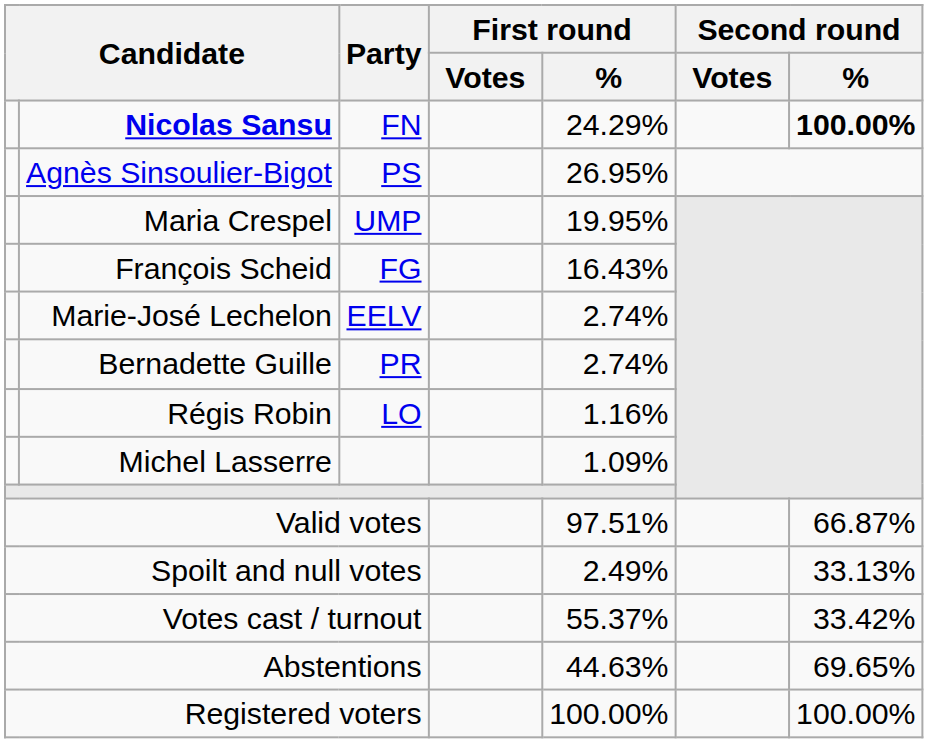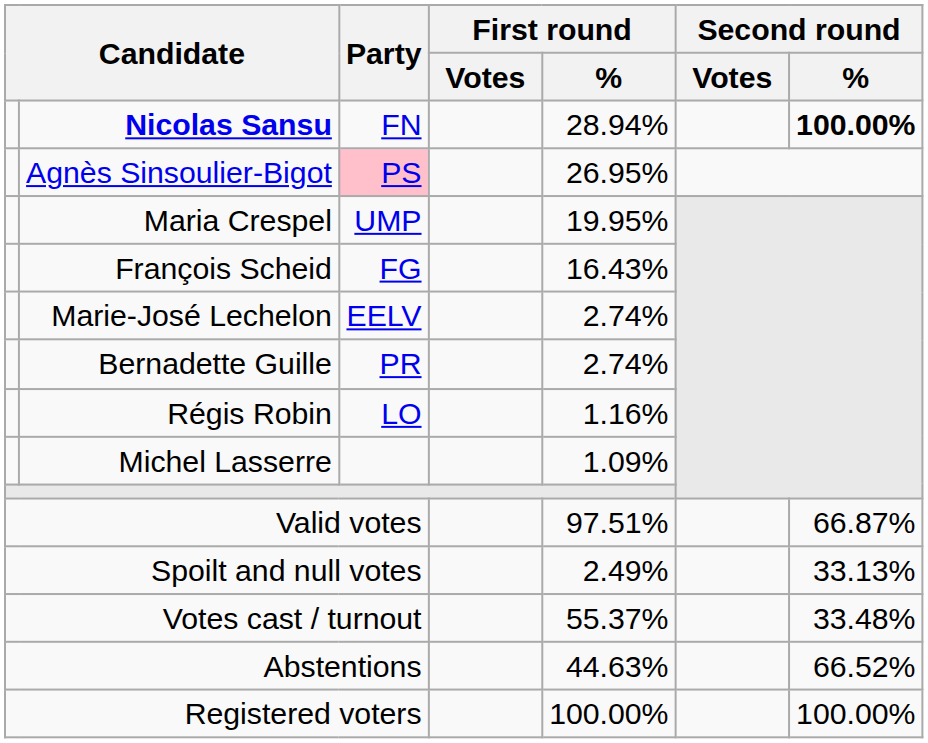(617, 125) 24.29% -> (617, 125) 28.94%
(401, 173) no background -> (401, 173) pink background
(864, 618) 33.42% -> (864, 618) 33.48%
(864, 666) 69.65% -> (864, 666) 66.52%
